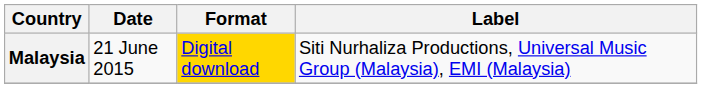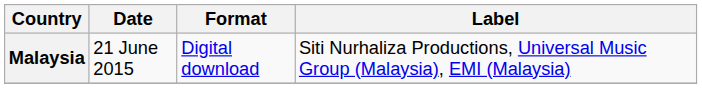(220, 58) gold background -> (220, 58) no background
